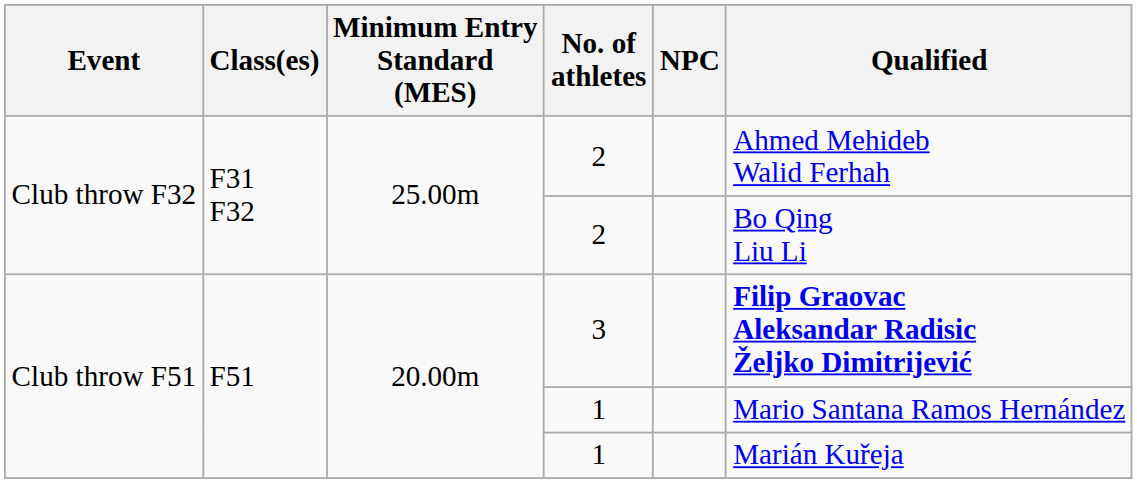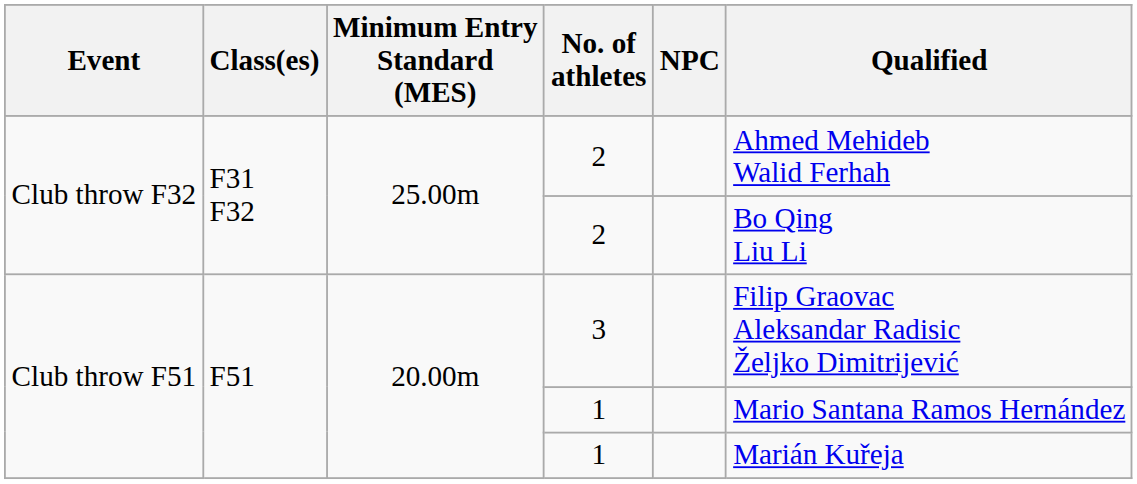(855, 329) bold -> (847, 329) normal
